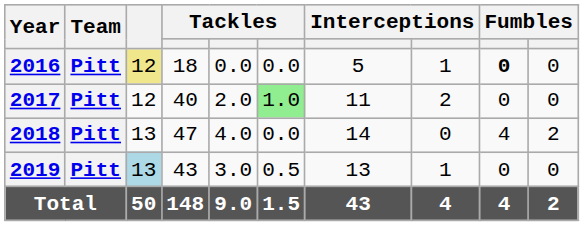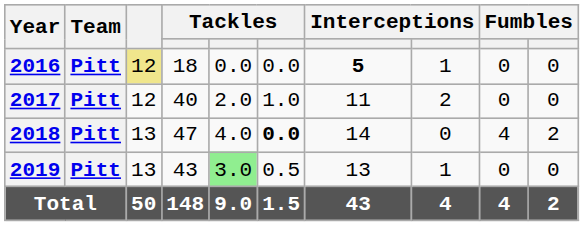(358, 66) normal -> (358, 66) bold
(504, 66) bold -> (504, 66) normal
(281, 101) lightgreen background -> (281, 101) no background
(281, 135) normal -> (281, 135) bold
(144, 169) lightblue background -> (144, 169) no background
(233, 169) no background -> (233, 169) lightgreen background
